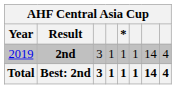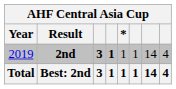(99, 53) normal -> (99, 53) bold
(111, 53) normal -> (111, 53) bold
